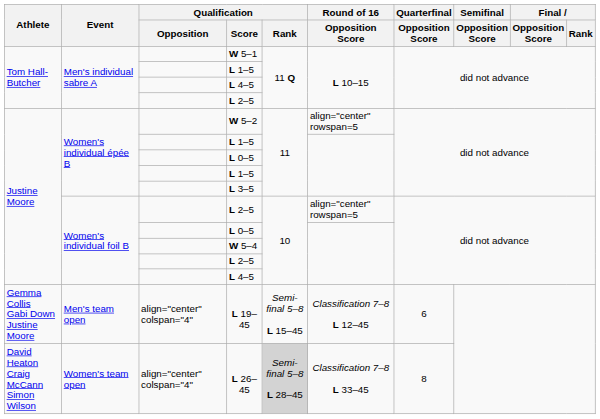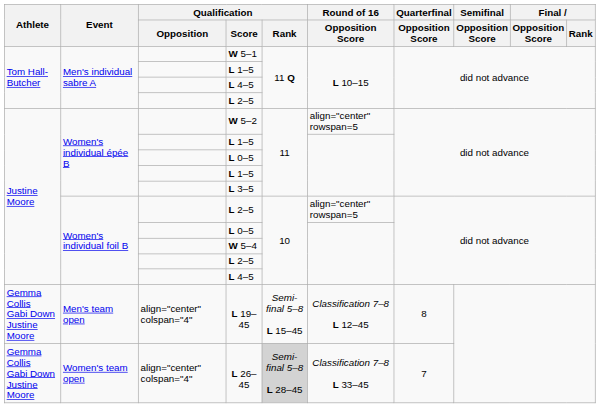(424, 314) 6 -> (424, 314) 8
(25, 379) David Heaton Craig McCann Simon Wilson -> (31, 373) Gemma Collis Gabi Down Justine Moore
(424, 379) 8 -> (424, 373) 7
